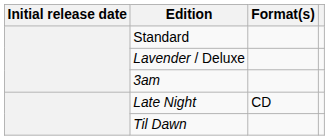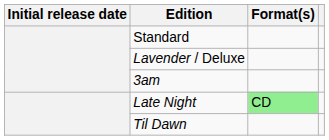(261, 102) no background -> (261, 102) lightgreen background
